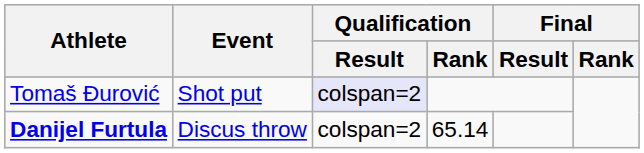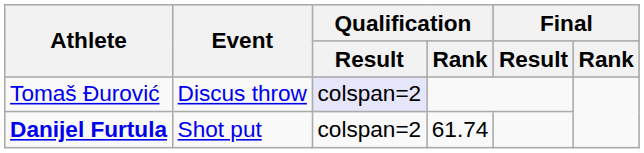(220, 94) Shot put -> (242, 94) Discus throw
(242, 130) Discus throw -> (220, 130) Shot put
(460, 130) 65.14 -> (460, 130) 61.74
